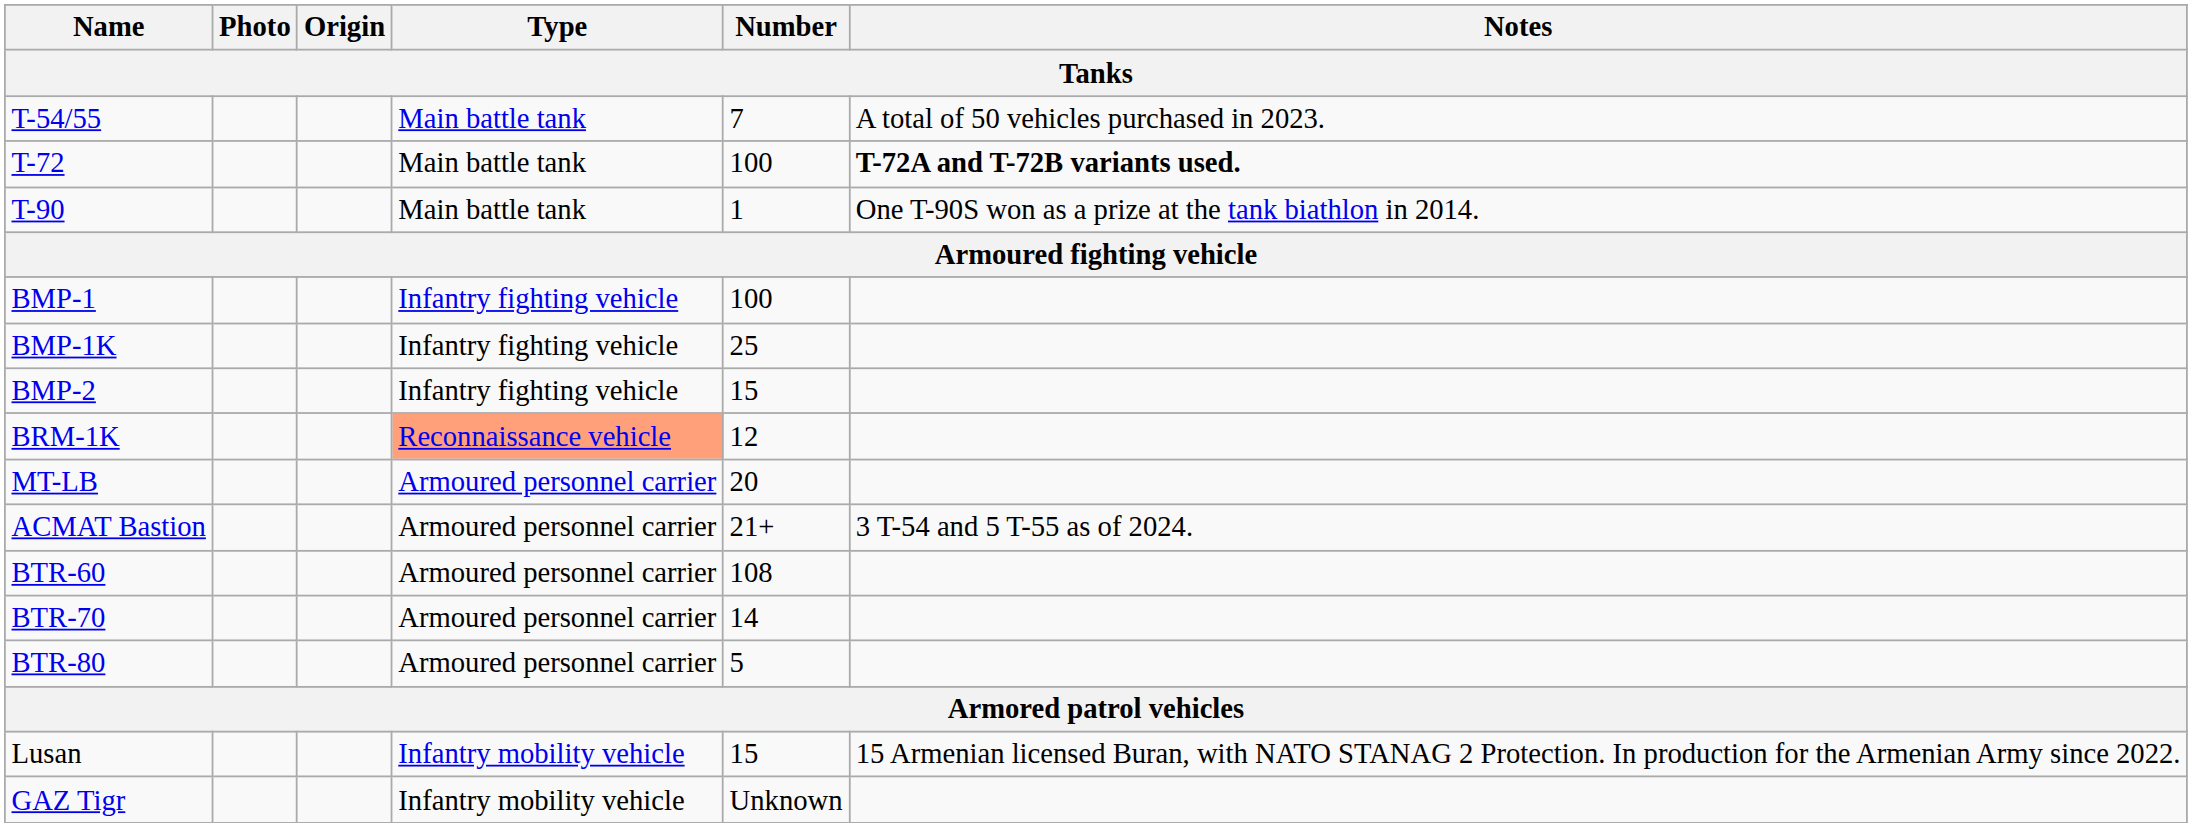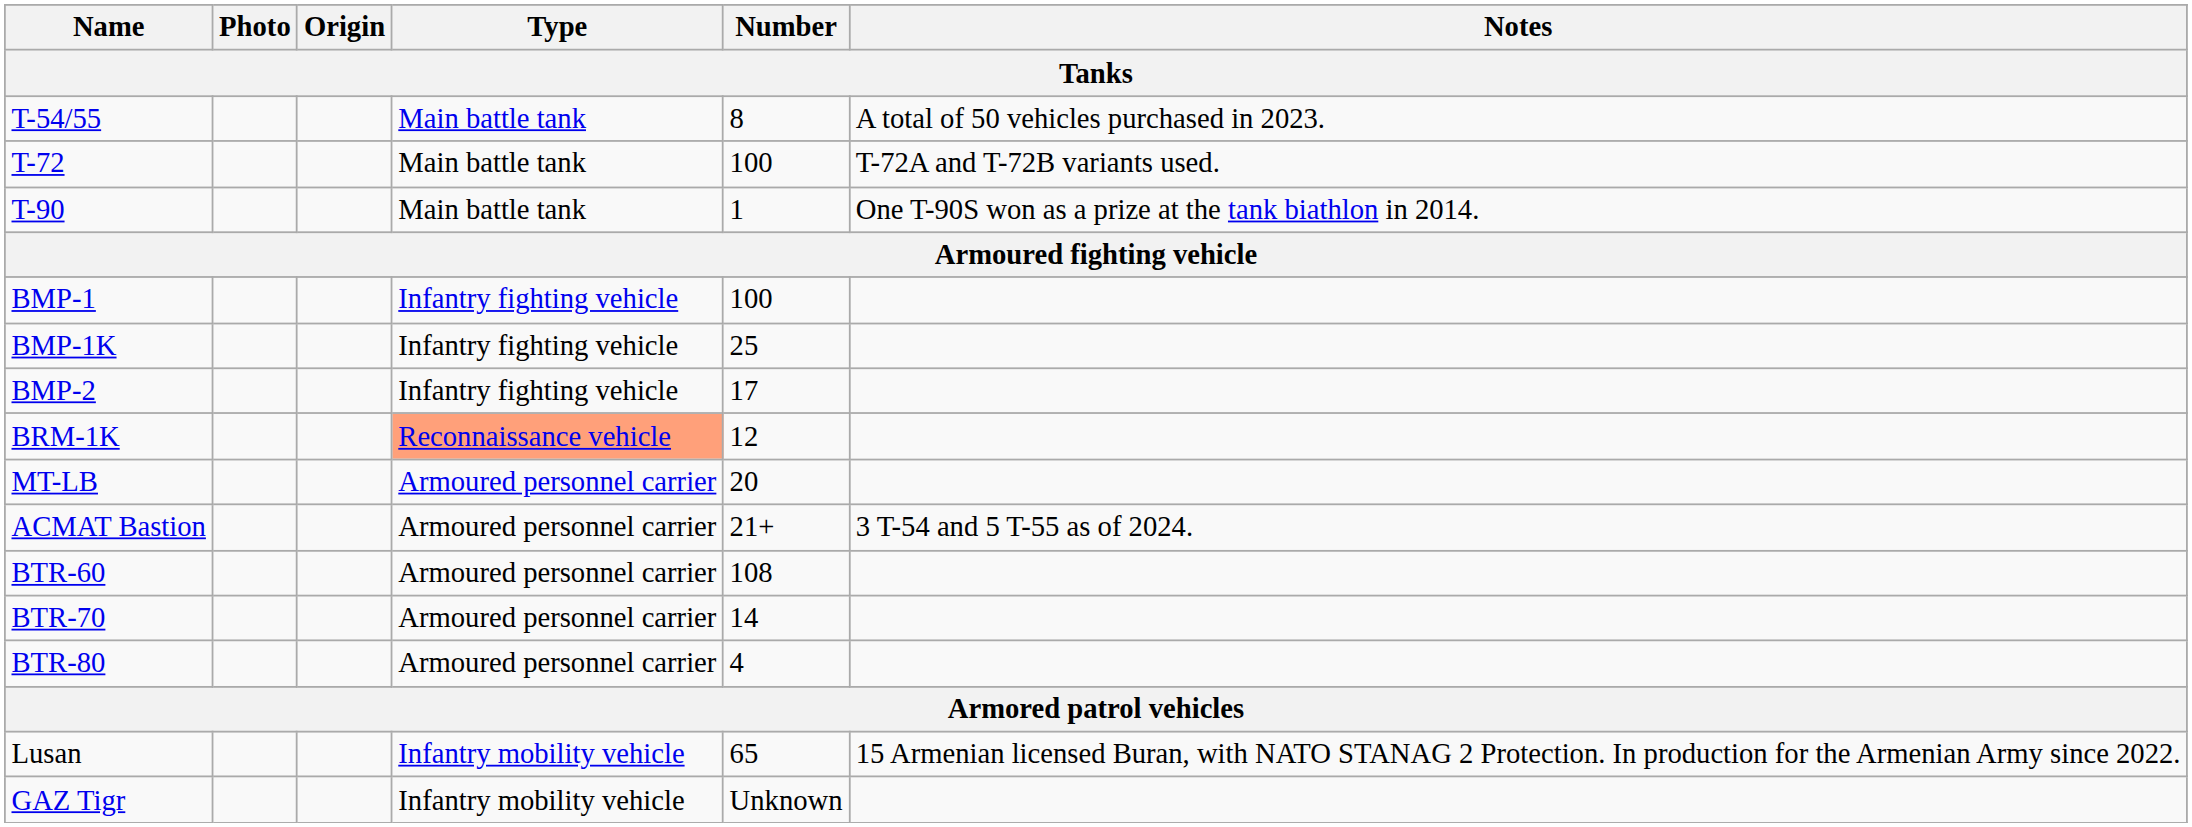(737, 118) 7 -> (737, 118) 8
(1048, 163) bold -> (1038, 163) normal
(744, 390) 15 -> (744, 390) 17
(737, 663) 5 -> (737, 663) 4
(744, 753) 15 -> (744, 753) 65
